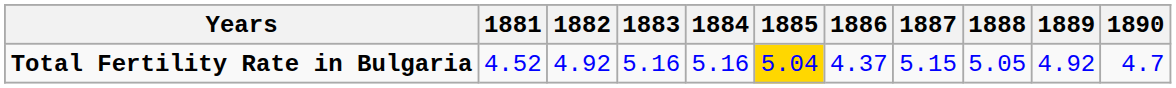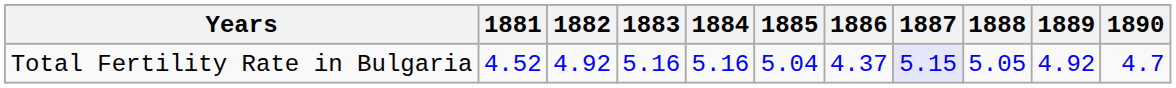(242, 64) bold -> (242, 64) normal
(790, 64) gold background -> (790, 64) no background
(928, 64) no background -> (928, 64) lavender background
